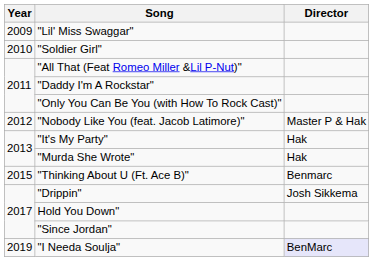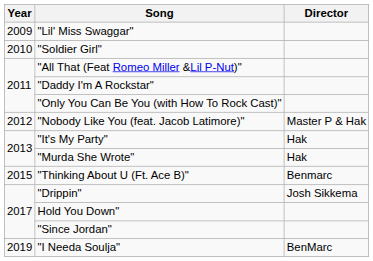(309, 247) lavender background -> (309, 247) no background
